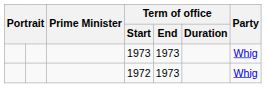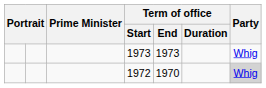(168, 73) 1973 -> (168, 73) 1970
(246, 73) no background -> (246, 73) lightgrey background
